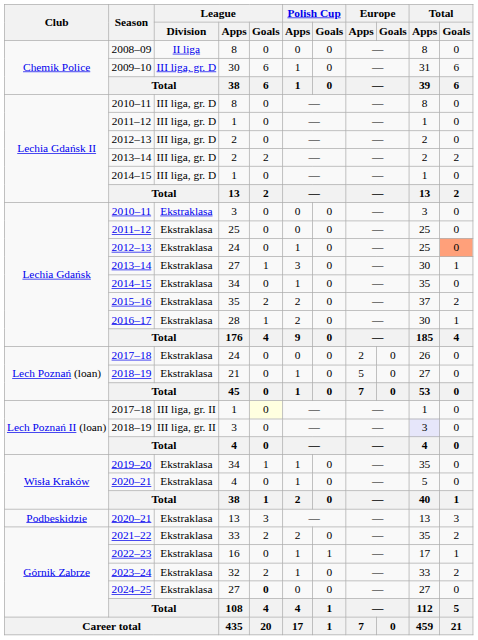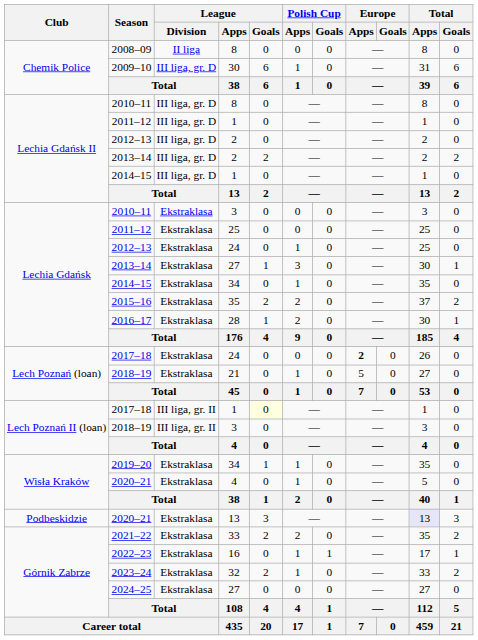(456, 247) lightsalmon background -> (456, 247) no background
(361, 355) normal -> (361, 355) bold
(425, 427) lavender background -> (425, 427) no background
(425, 517) no background -> (425, 517) lavender background
(266, 590) bold -> (266, 590) normal
